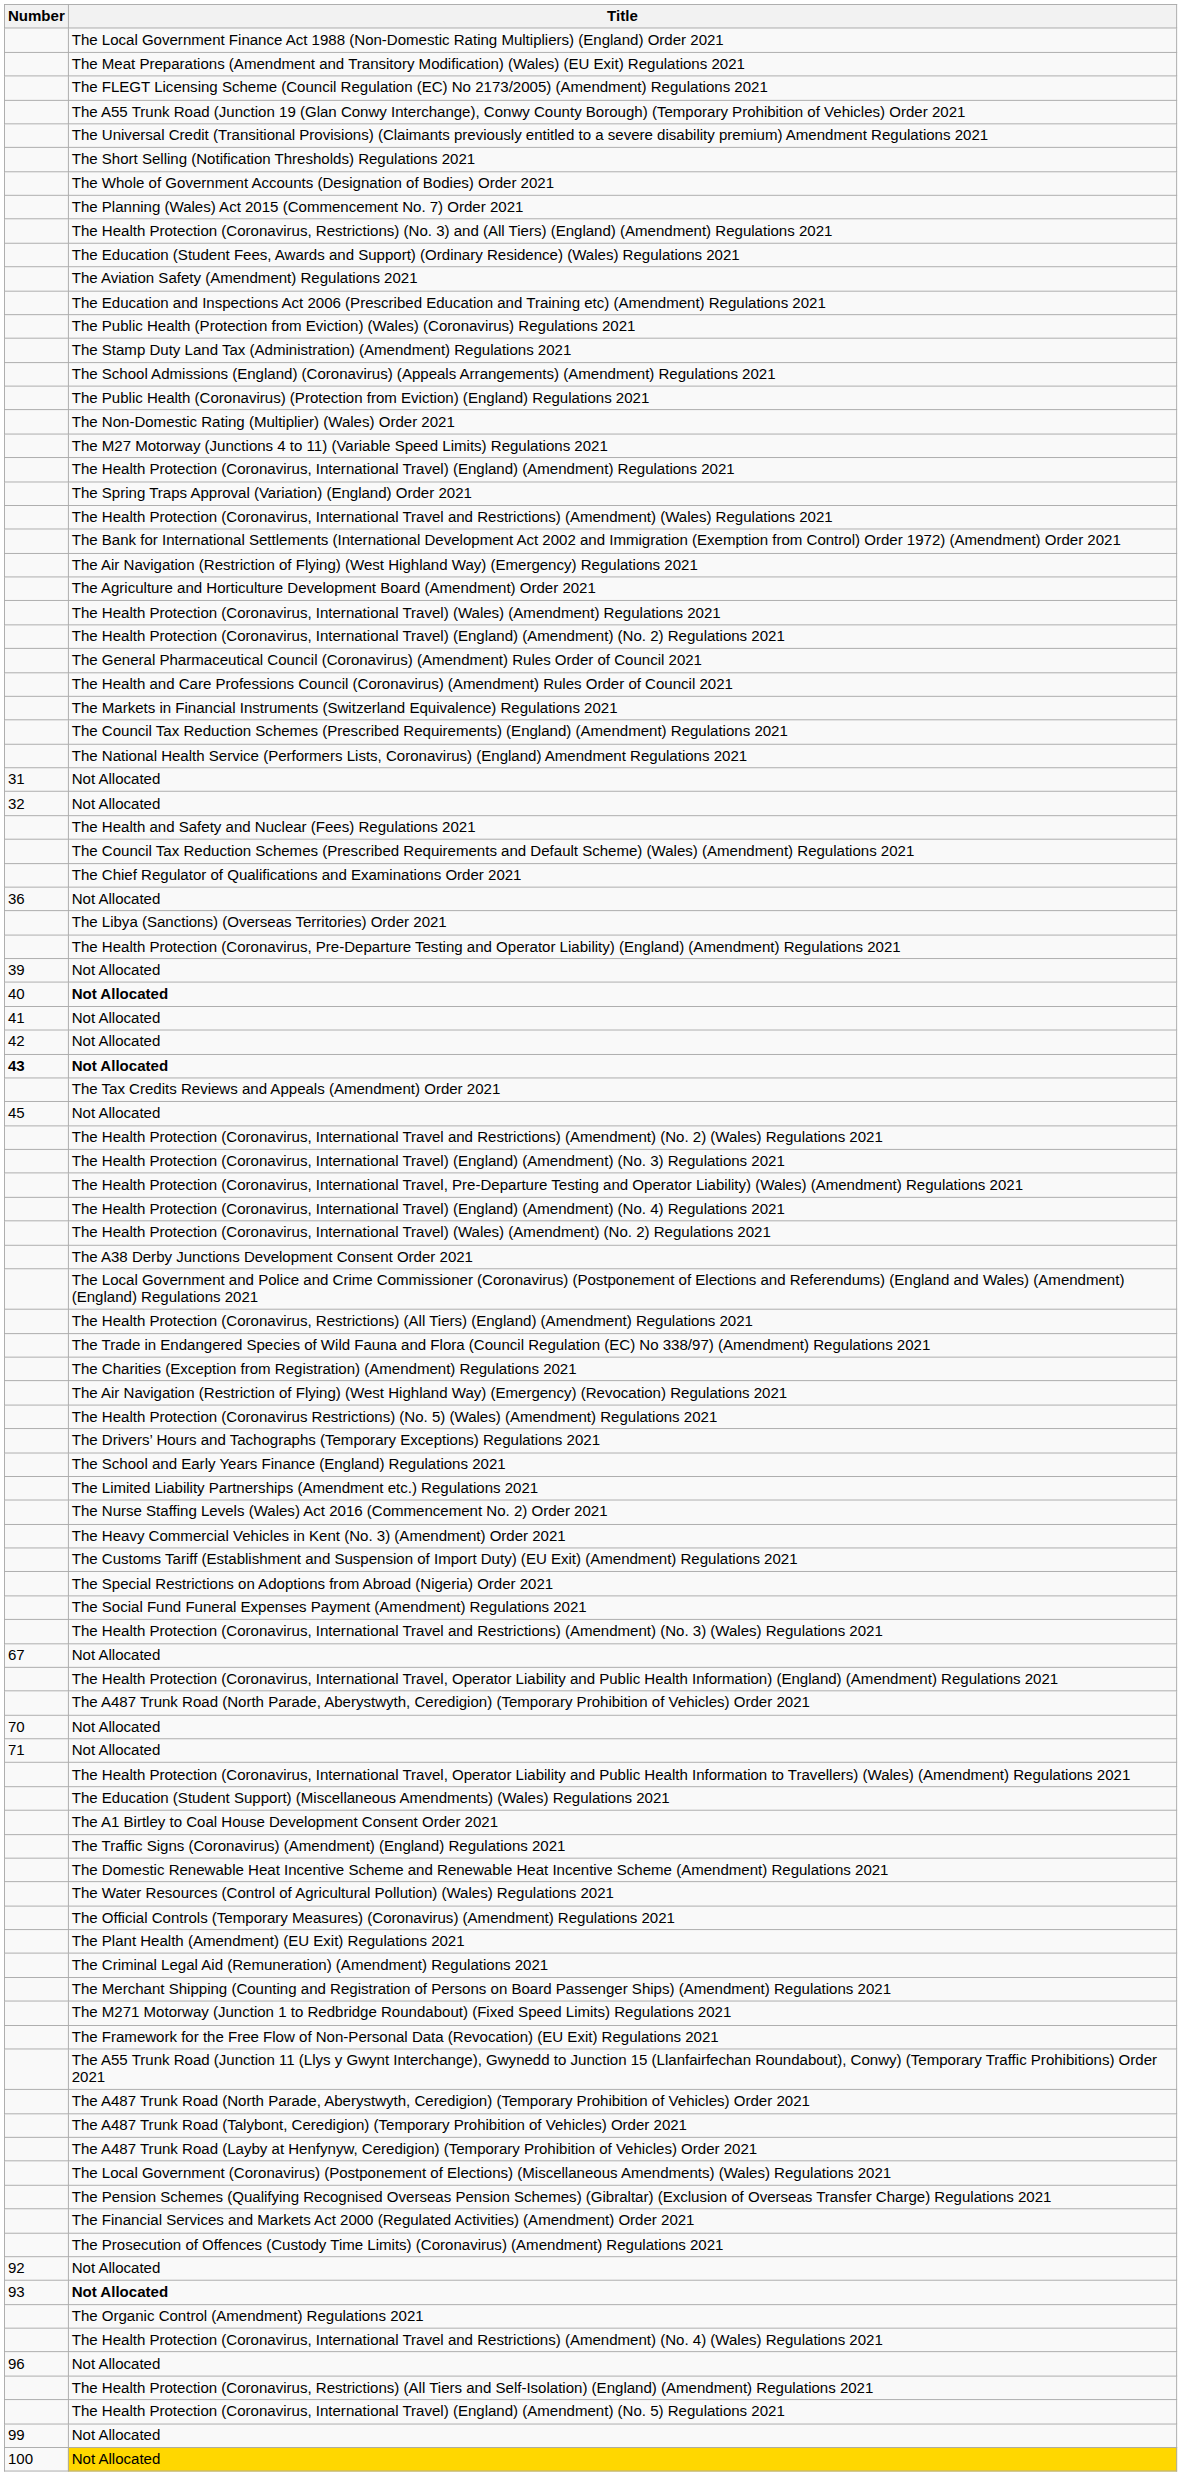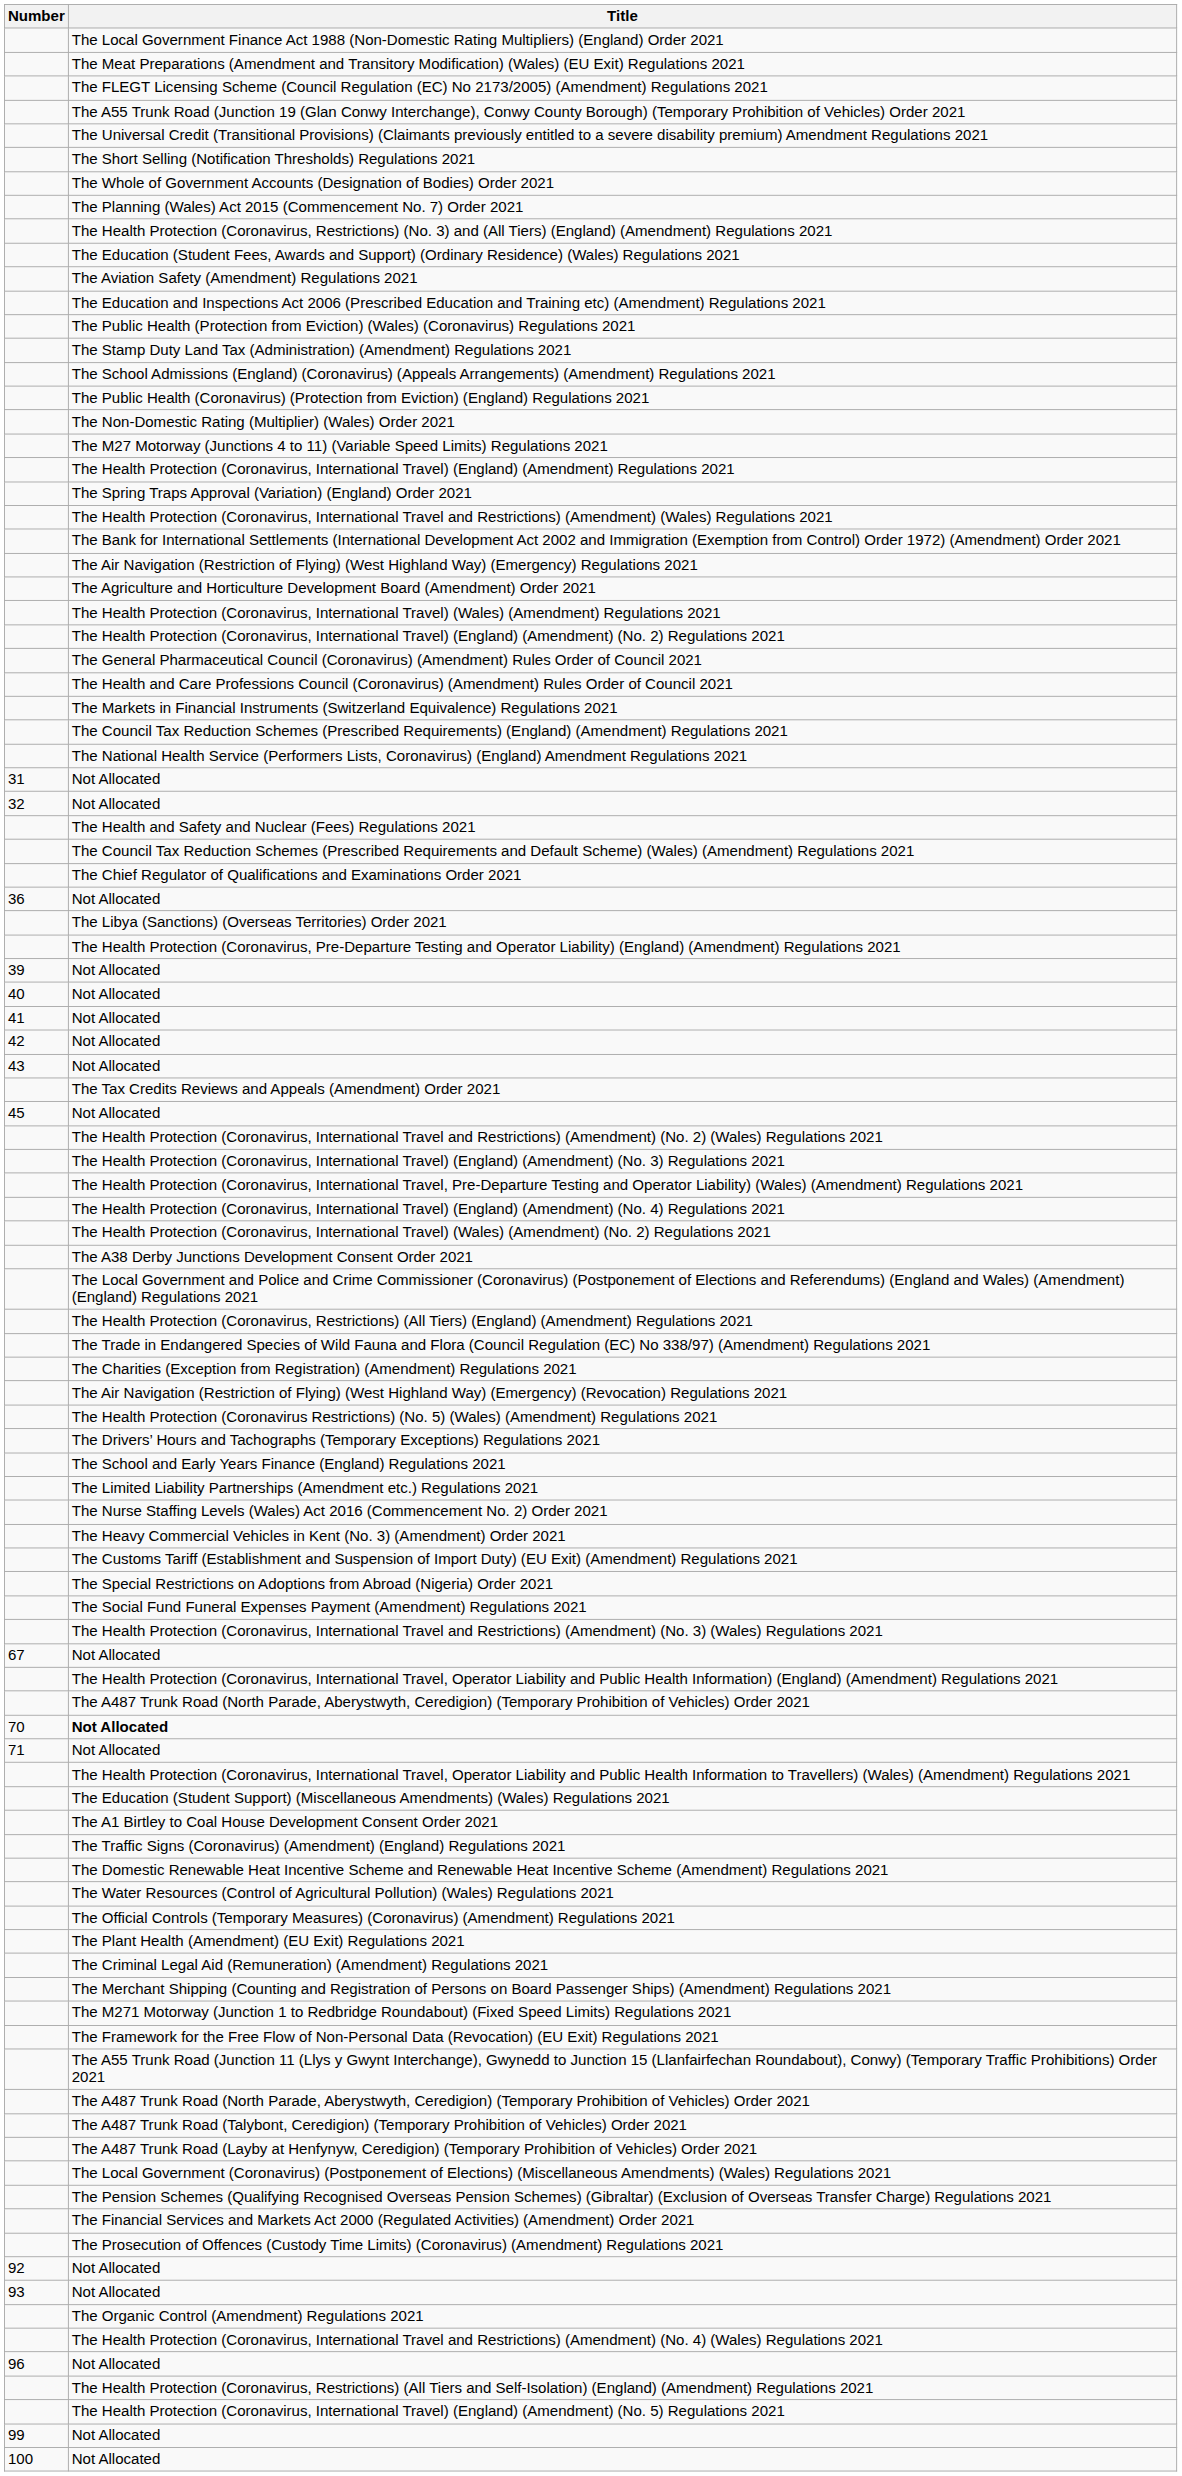(120, 994) bold -> (116, 994) normal
(16, 1065) bold -> (16, 1065) normal
(120, 1065) bold -> (116, 1065) normal
(116, 1726) normal -> (120, 1726) bold
(120, 2292) bold -> (116, 2292) normal
(116, 2459) gold background -> (116, 2459) no background
